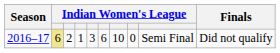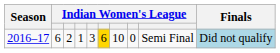(58, 38) khaki background -> (58, 38) no background
(104, 38) no background -> (104, 38) gold background
(236, 38) no background -> (236, 38) lightblue background
